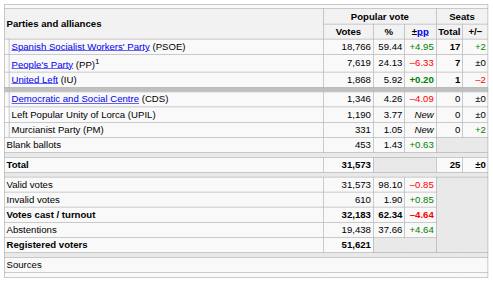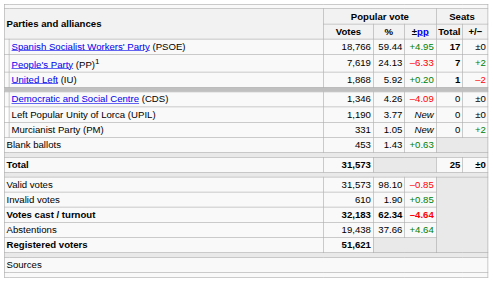(480, 46) +2 -> (481, 46) ±0
(481, 63) ±0 -> (480, 63) +2
(422, 80) bold -> (422, 80) normal
